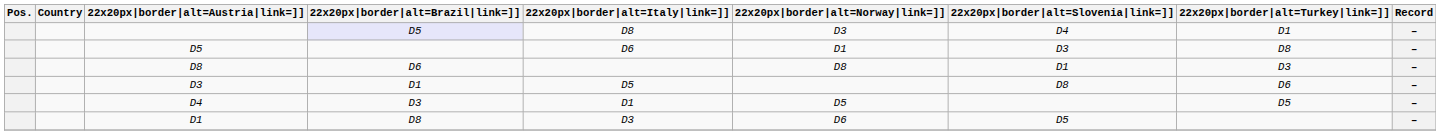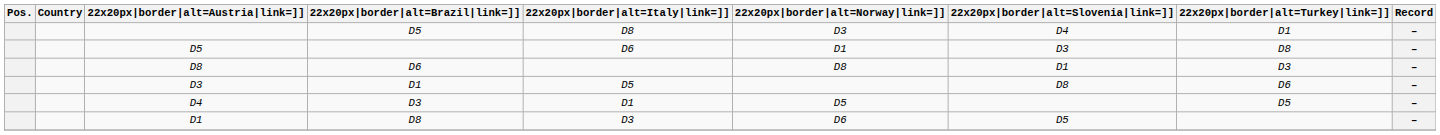(415, 31) lavender background -> (415, 31) no background
